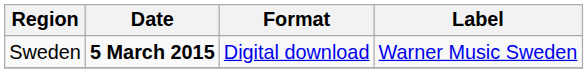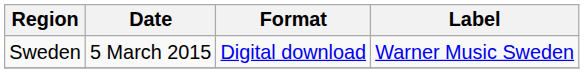(152, 51) bold -> (151, 51) normal
